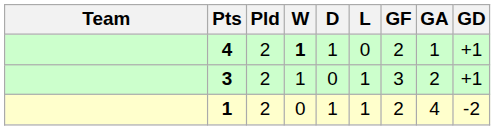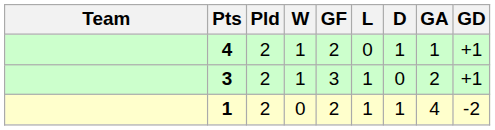columns swapped: (333, 19) <-> (399, 19)
(300, 49) bold -> (300, 49) normal
